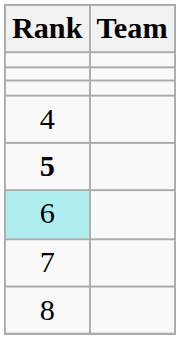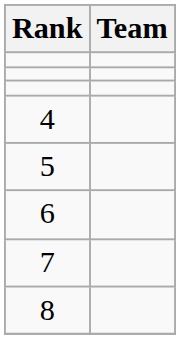(47, 166) bold -> (47, 166) normal
(47, 214) paleturquoise background -> (47, 214) no background
